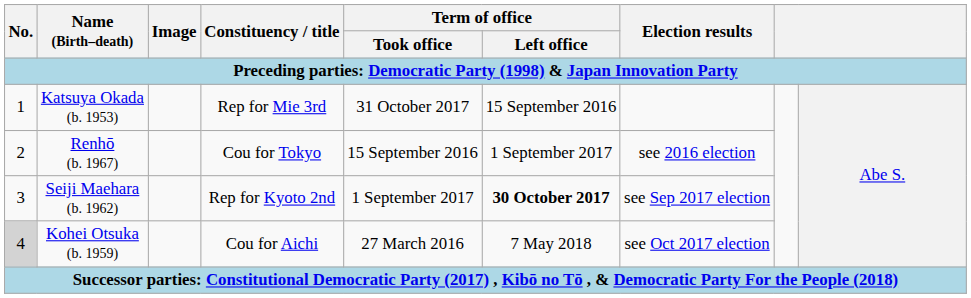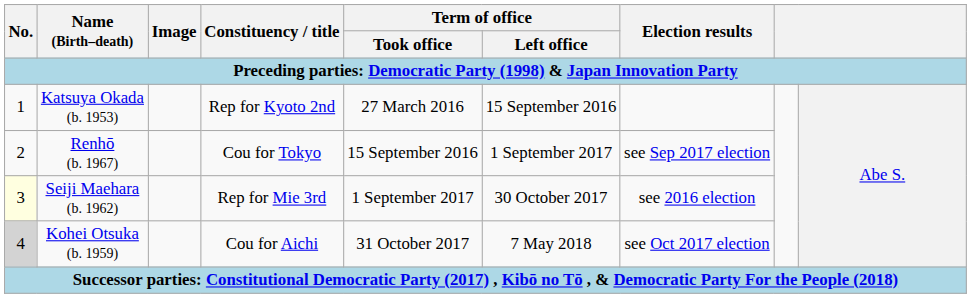(272, 107) Rep for Mie 3rd -> (272, 107) Rep for Kyoto 2nd
(413, 107) 31 October 2017 -> (413, 107) 27 March 2016
(697, 152) see 2016 election -> (697, 152) see Sep 2017 election
(21, 198) no background -> (21, 198) lightyellow background
(272, 198) Rep for Kyoto 2nd -> (272, 198) Rep for Mie 3rd
(551, 198) bold -> (551, 198) normal
(697, 198) see Sep 2017 election -> (697, 198) see 2016 election
(413, 243) 27 March 2016 -> (413, 243) 31 October 2017
